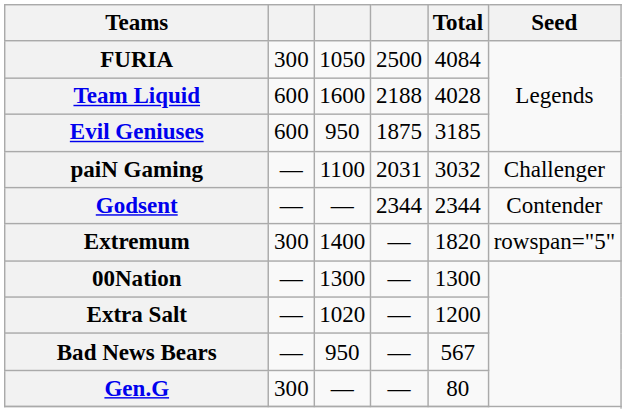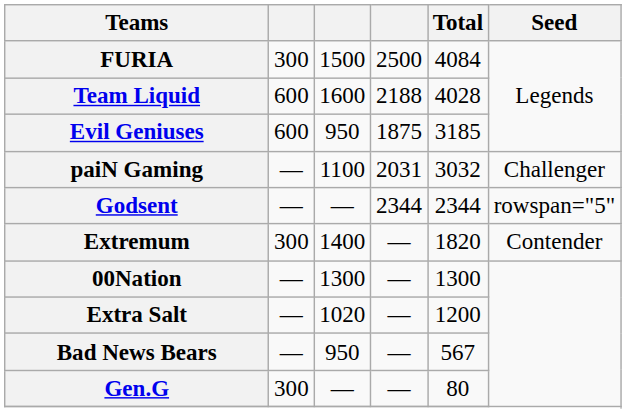(342, 59) 1050 -> (342, 59) 1500
(554, 205) Contender -> (554, 205) rowspan="5"
(554, 242) rowspan="5" -> (554, 242) Contender
